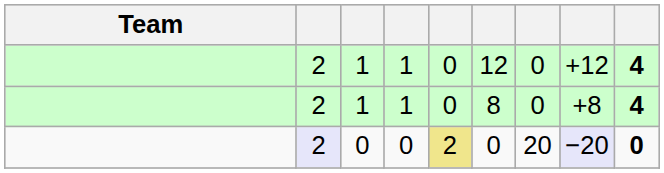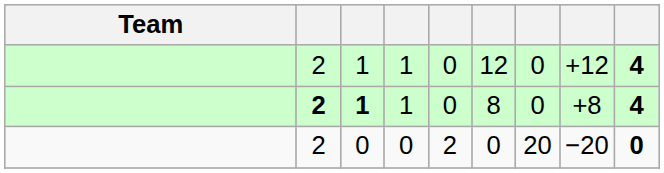(318, 106) normal -> (318, 106) bold
(362, 106) normal -> (362, 106) bold
(318, 146) lavender background -> (318, 146) no background
(450, 146) khaki background -> (450, 146) no background
(587, 146) lavender background -> (587, 146) no background
